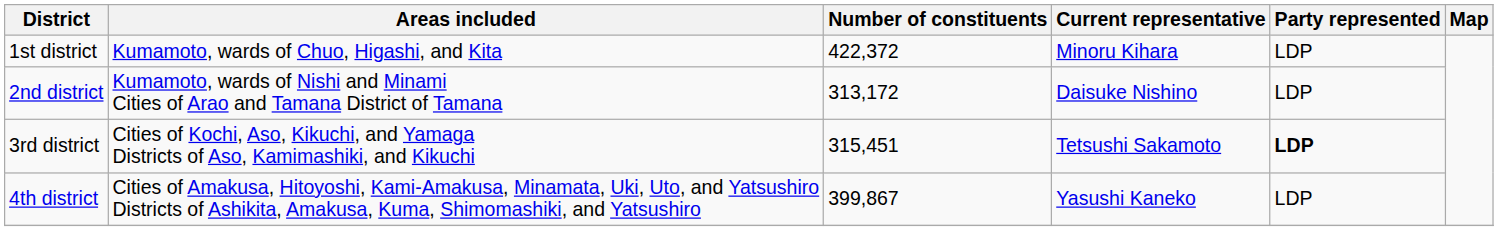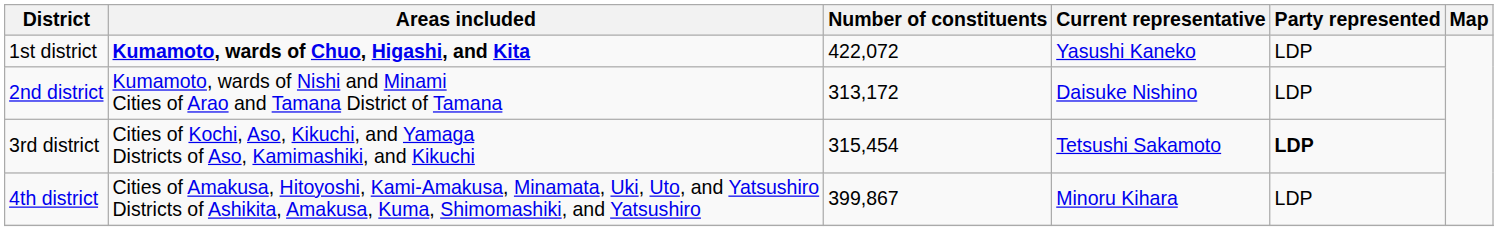(307, 50) normal -> (321, 50) bold
(863, 50) 422,372 -> (863, 50) 422,072
(1117, 50) Minoru Kihara -> (1126, 50) Yasushi Kaneko
(863, 145) 315,451 -> (863, 145) 315,454
(1126, 198) Yasushi Kaneko -> (1117, 198) Minoru Kihara
